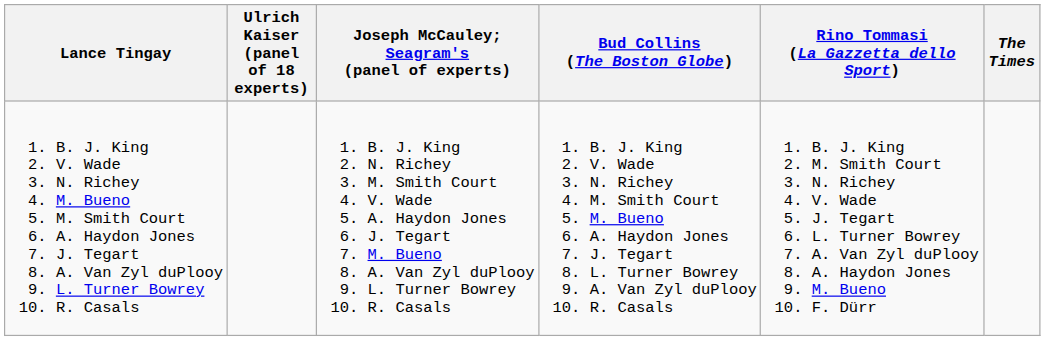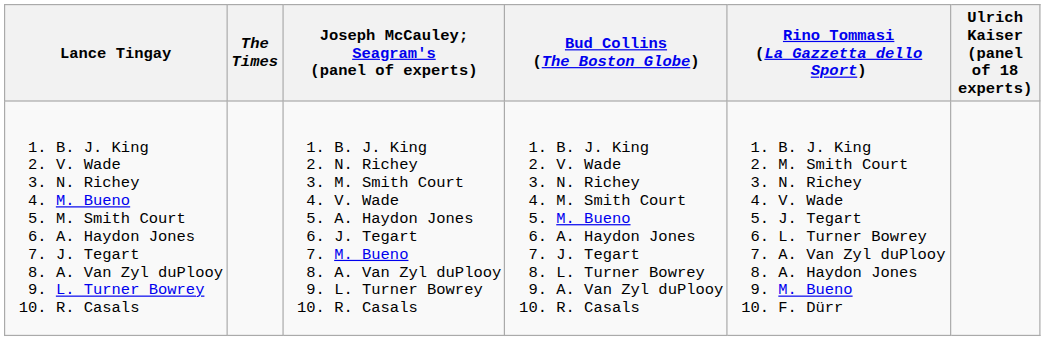columns swapped: (271, 53) <-> (1012, 53)
